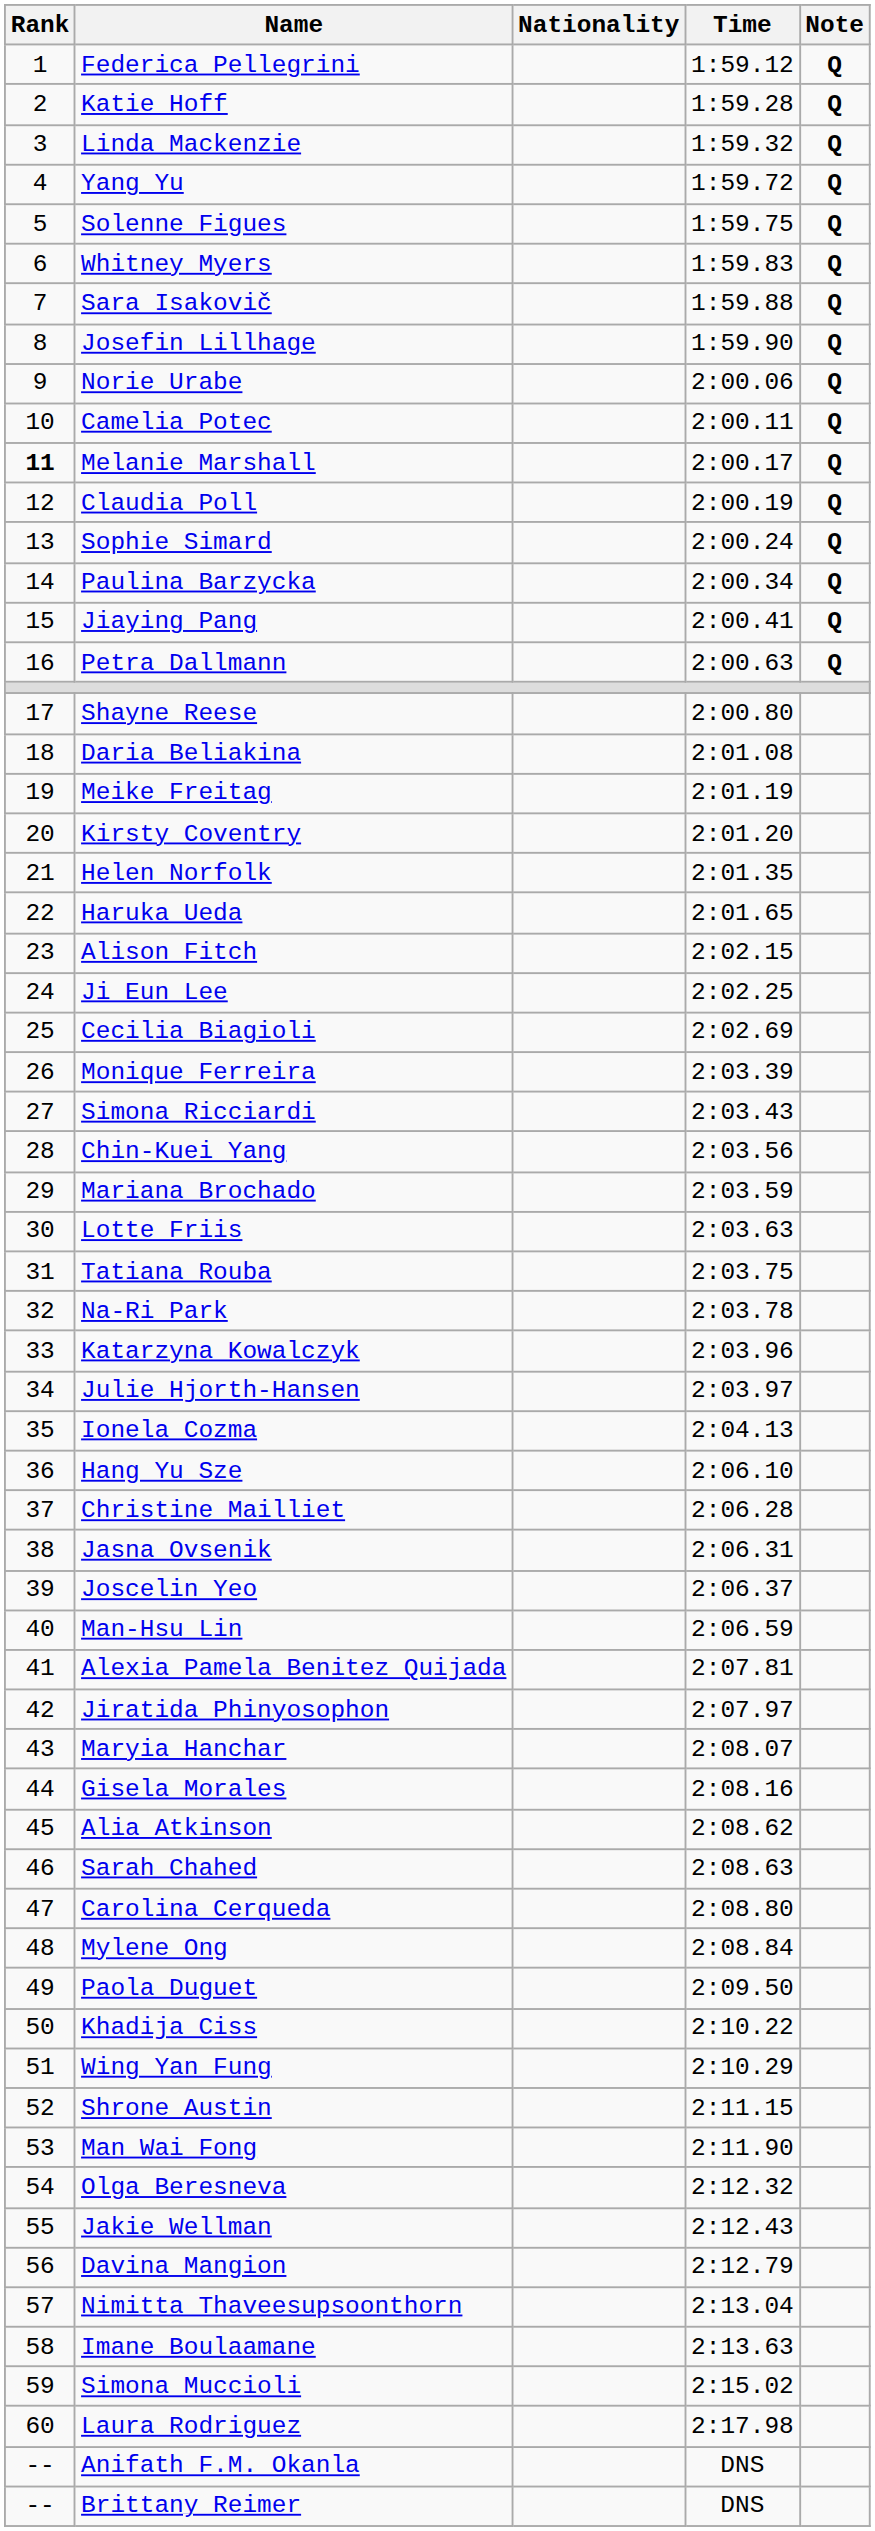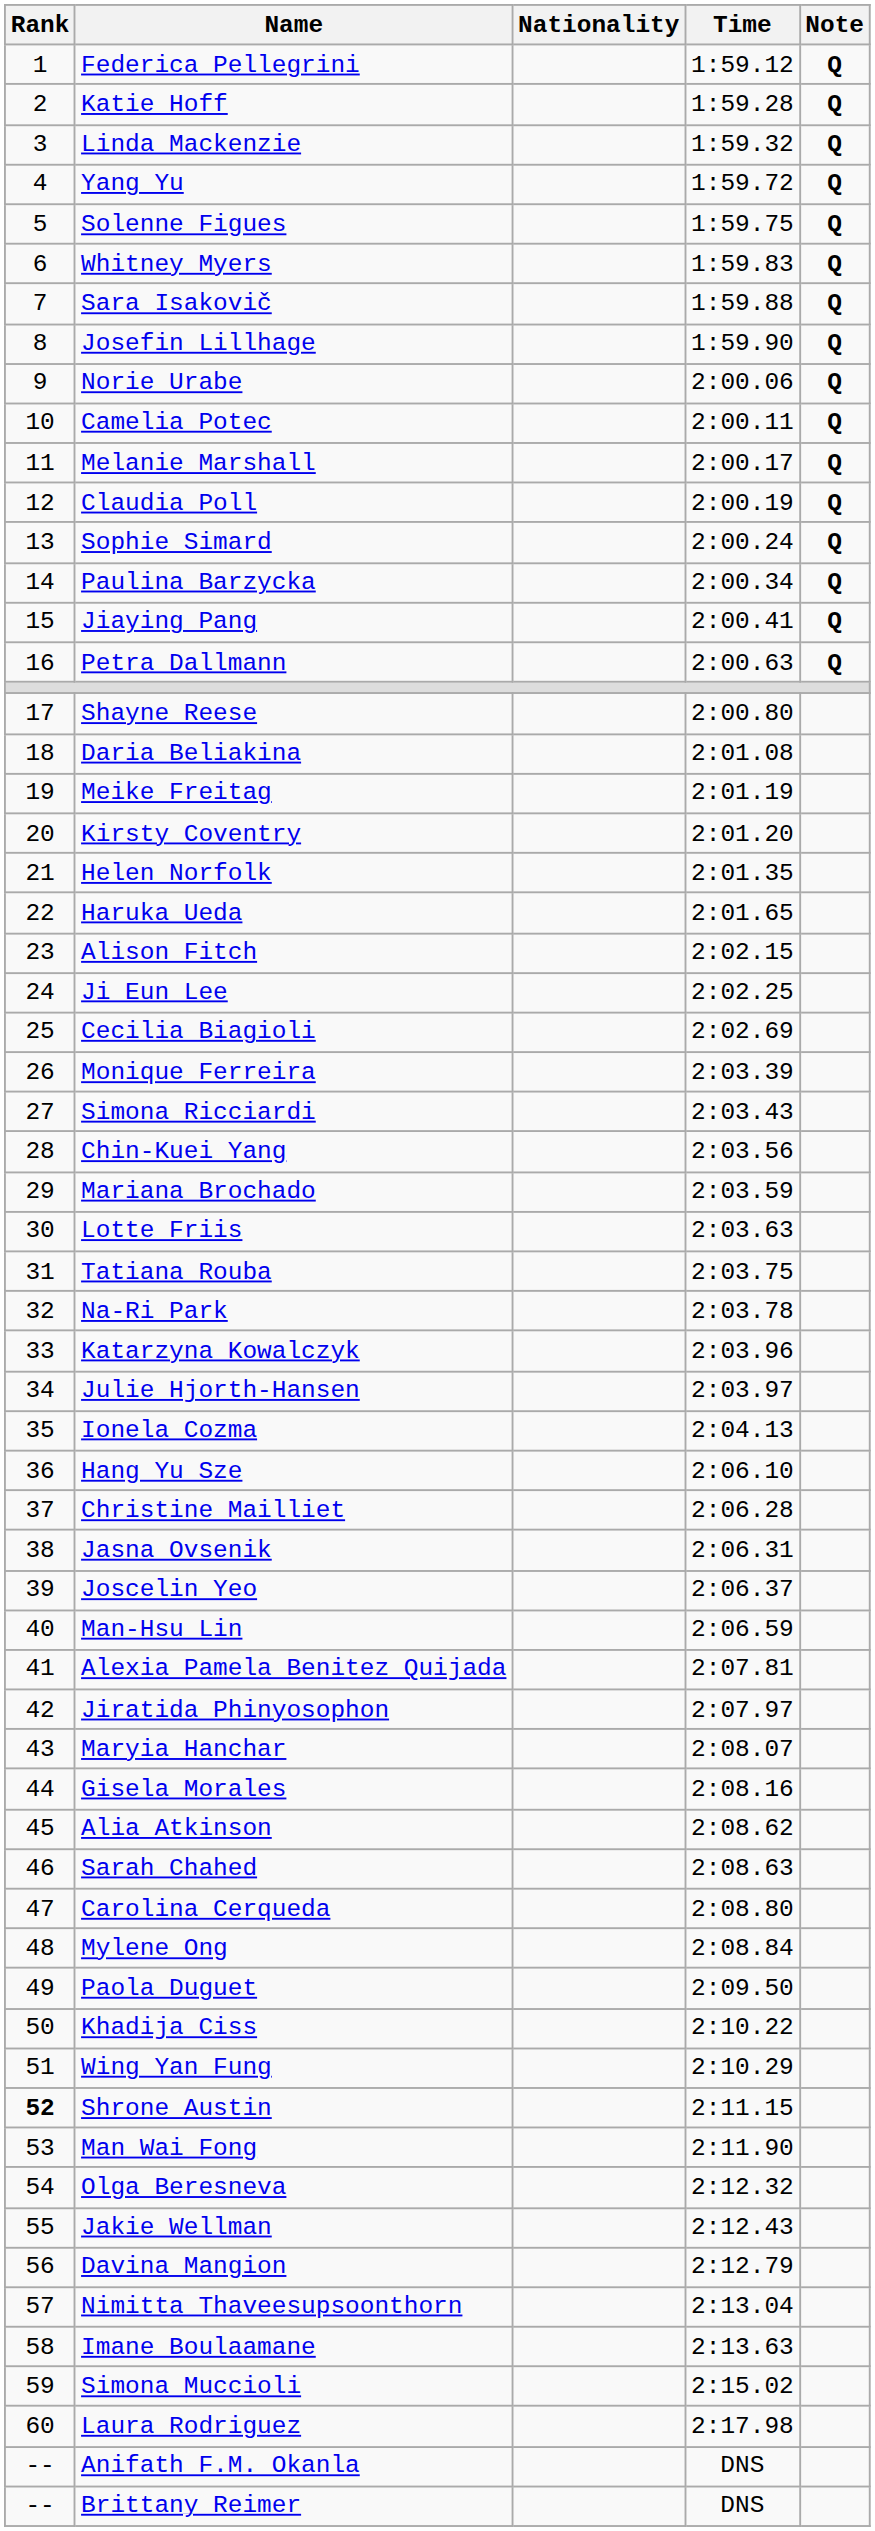(40, 463) bold -> (40, 463) normal
(40, 2108) normal -> (40, 2108) bold
